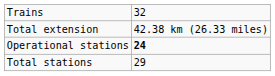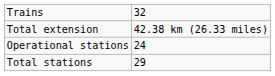(140, 46) bold -> (140, 46) normal
